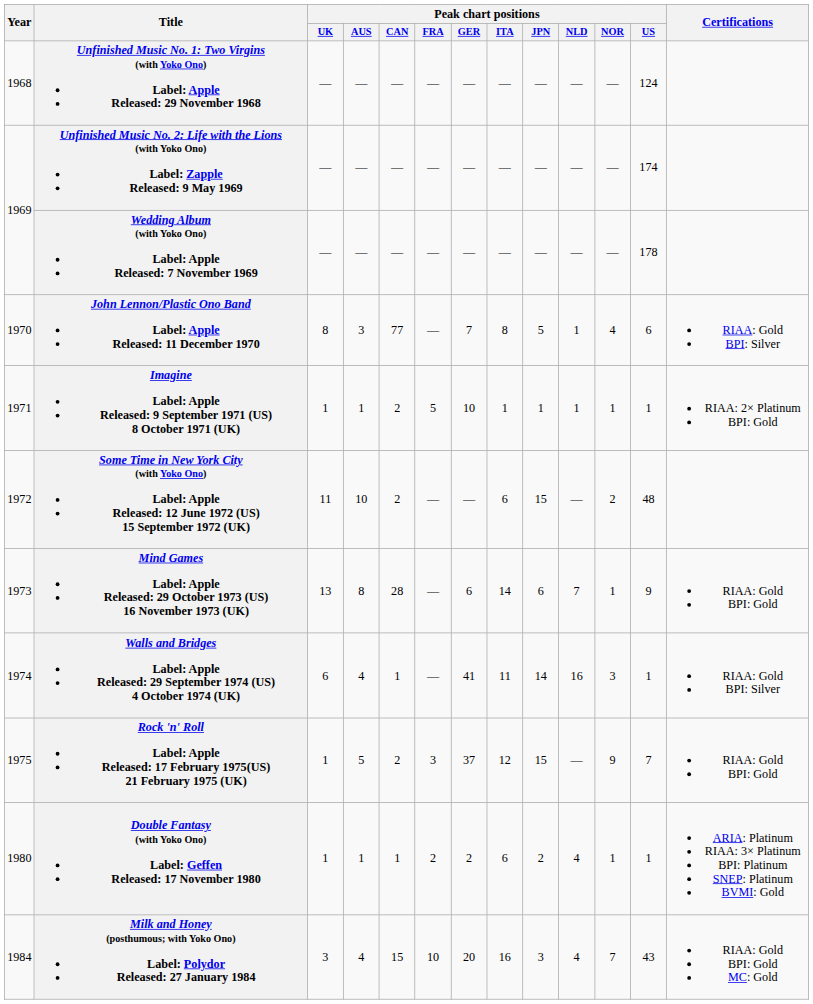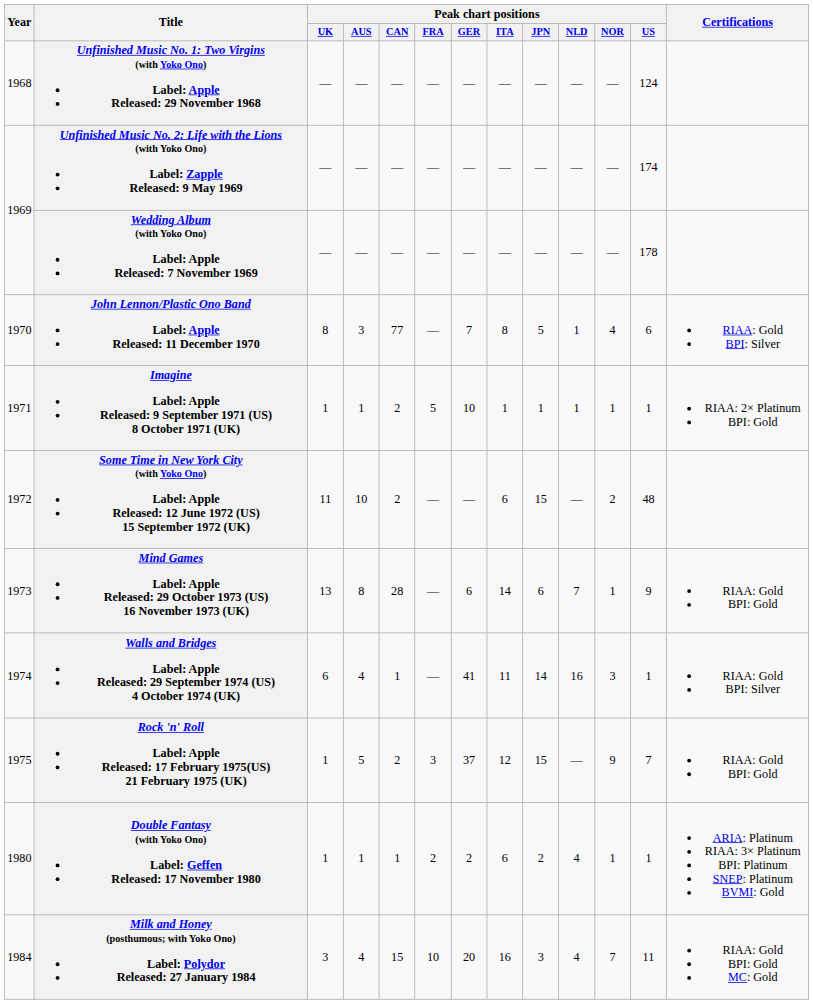(648, 956) 43 -> (648, 956) 11
